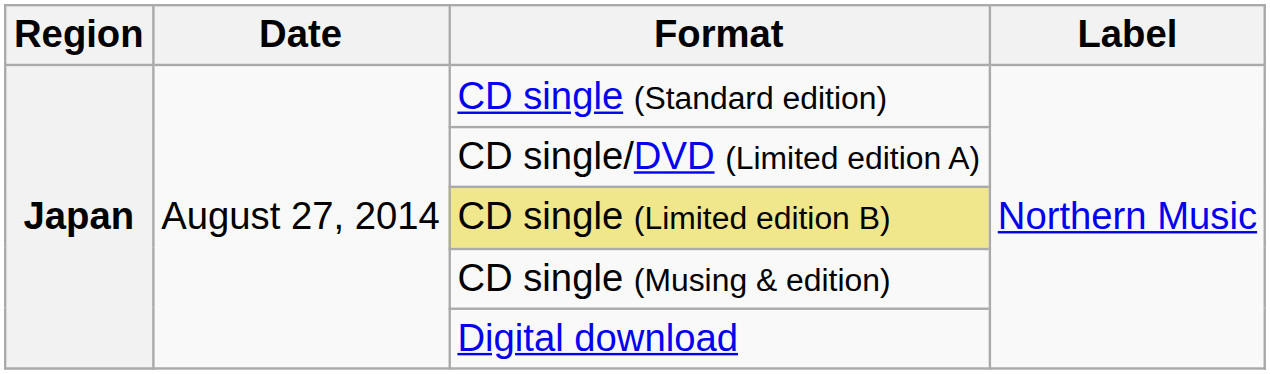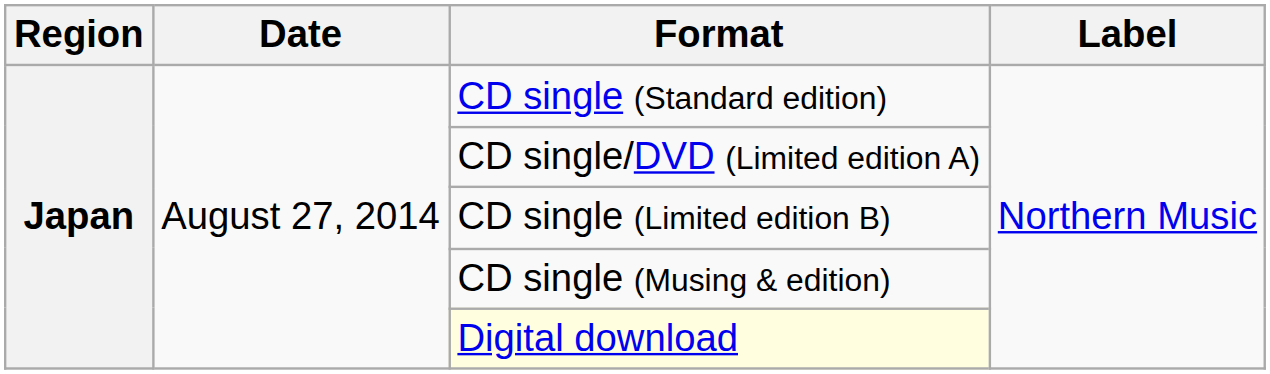(674, 216) khaki background -> (674, 216) no background
(598, 338) no background -> (598, 338) lightyellow background
